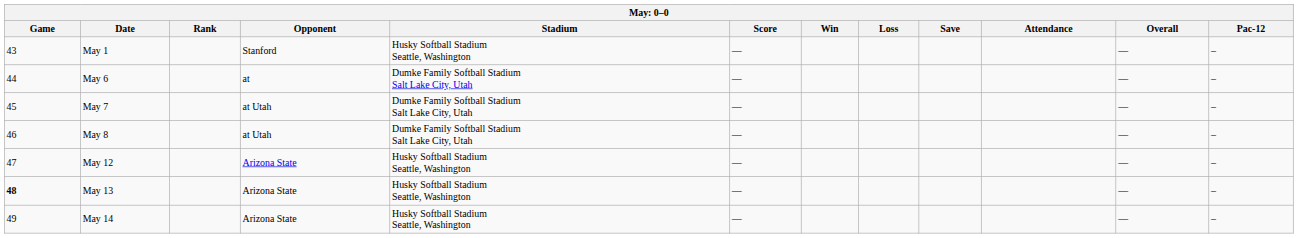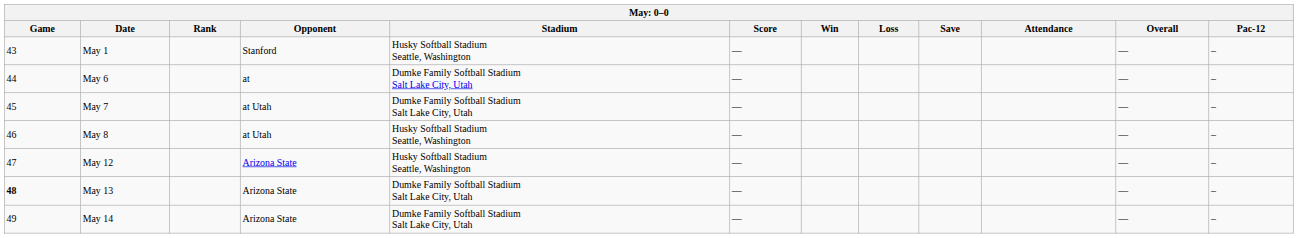(456, 135) Dumke Family Softball Stadium Salt Lake City, Utah -> (439, 135) Husky Softball Stadium Seattle, Washington
(439, 191) Husky Softball Stadium Seattle, Washington -> (456, 191) Dumke Family Softball Stadium Salt Lake City, Utah
(439, 219) Husky Softball Stadium Seattle, Washington -> (456, 219) Dumke Family Softball Stadium Salt Lake City, Utah
